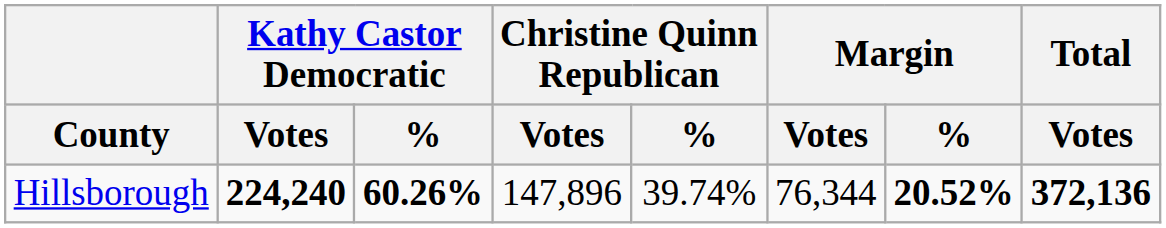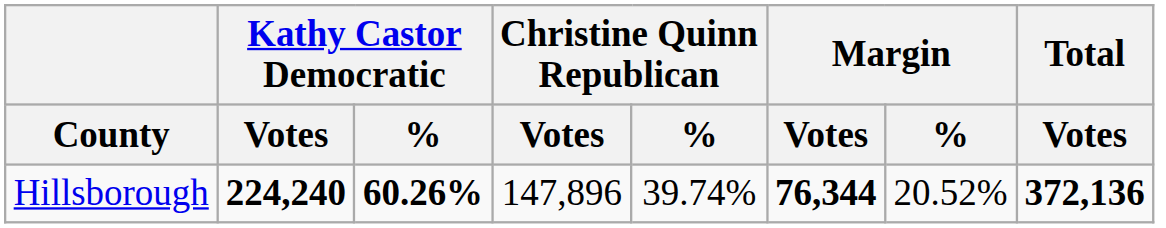(826, 192) normal -> (826, 192) bold
(954, 192) bold -> (951, 192) normal
